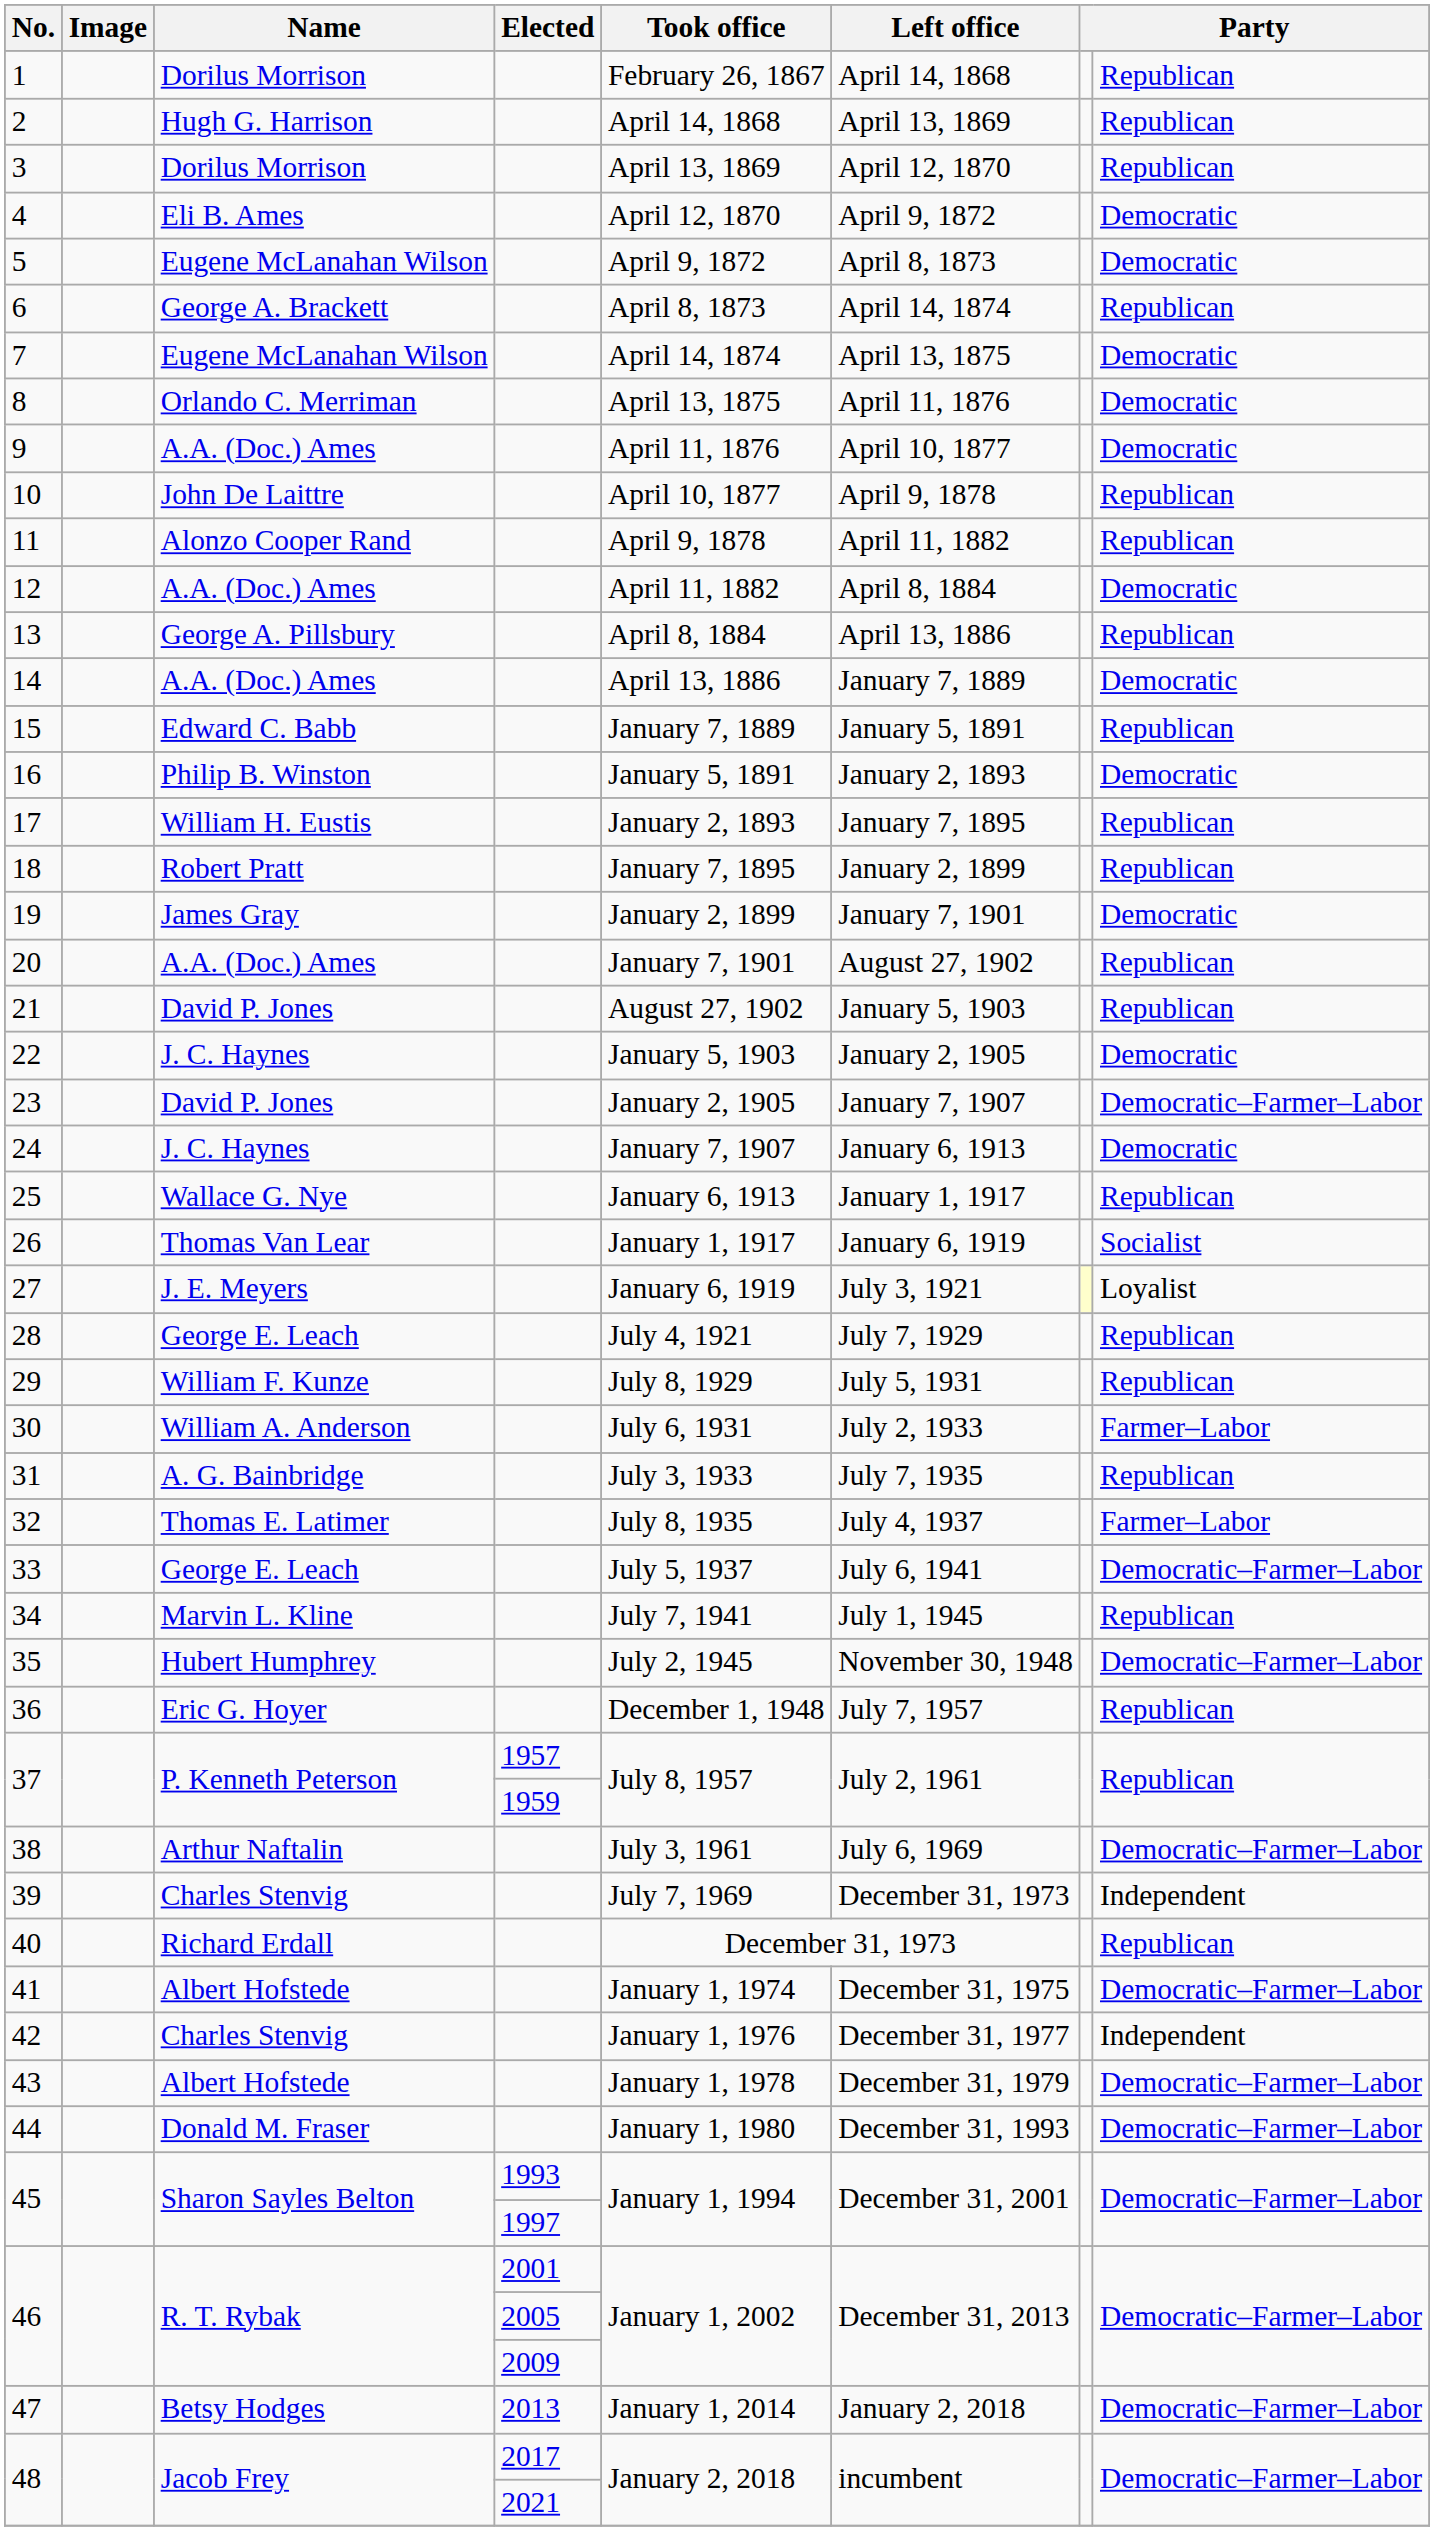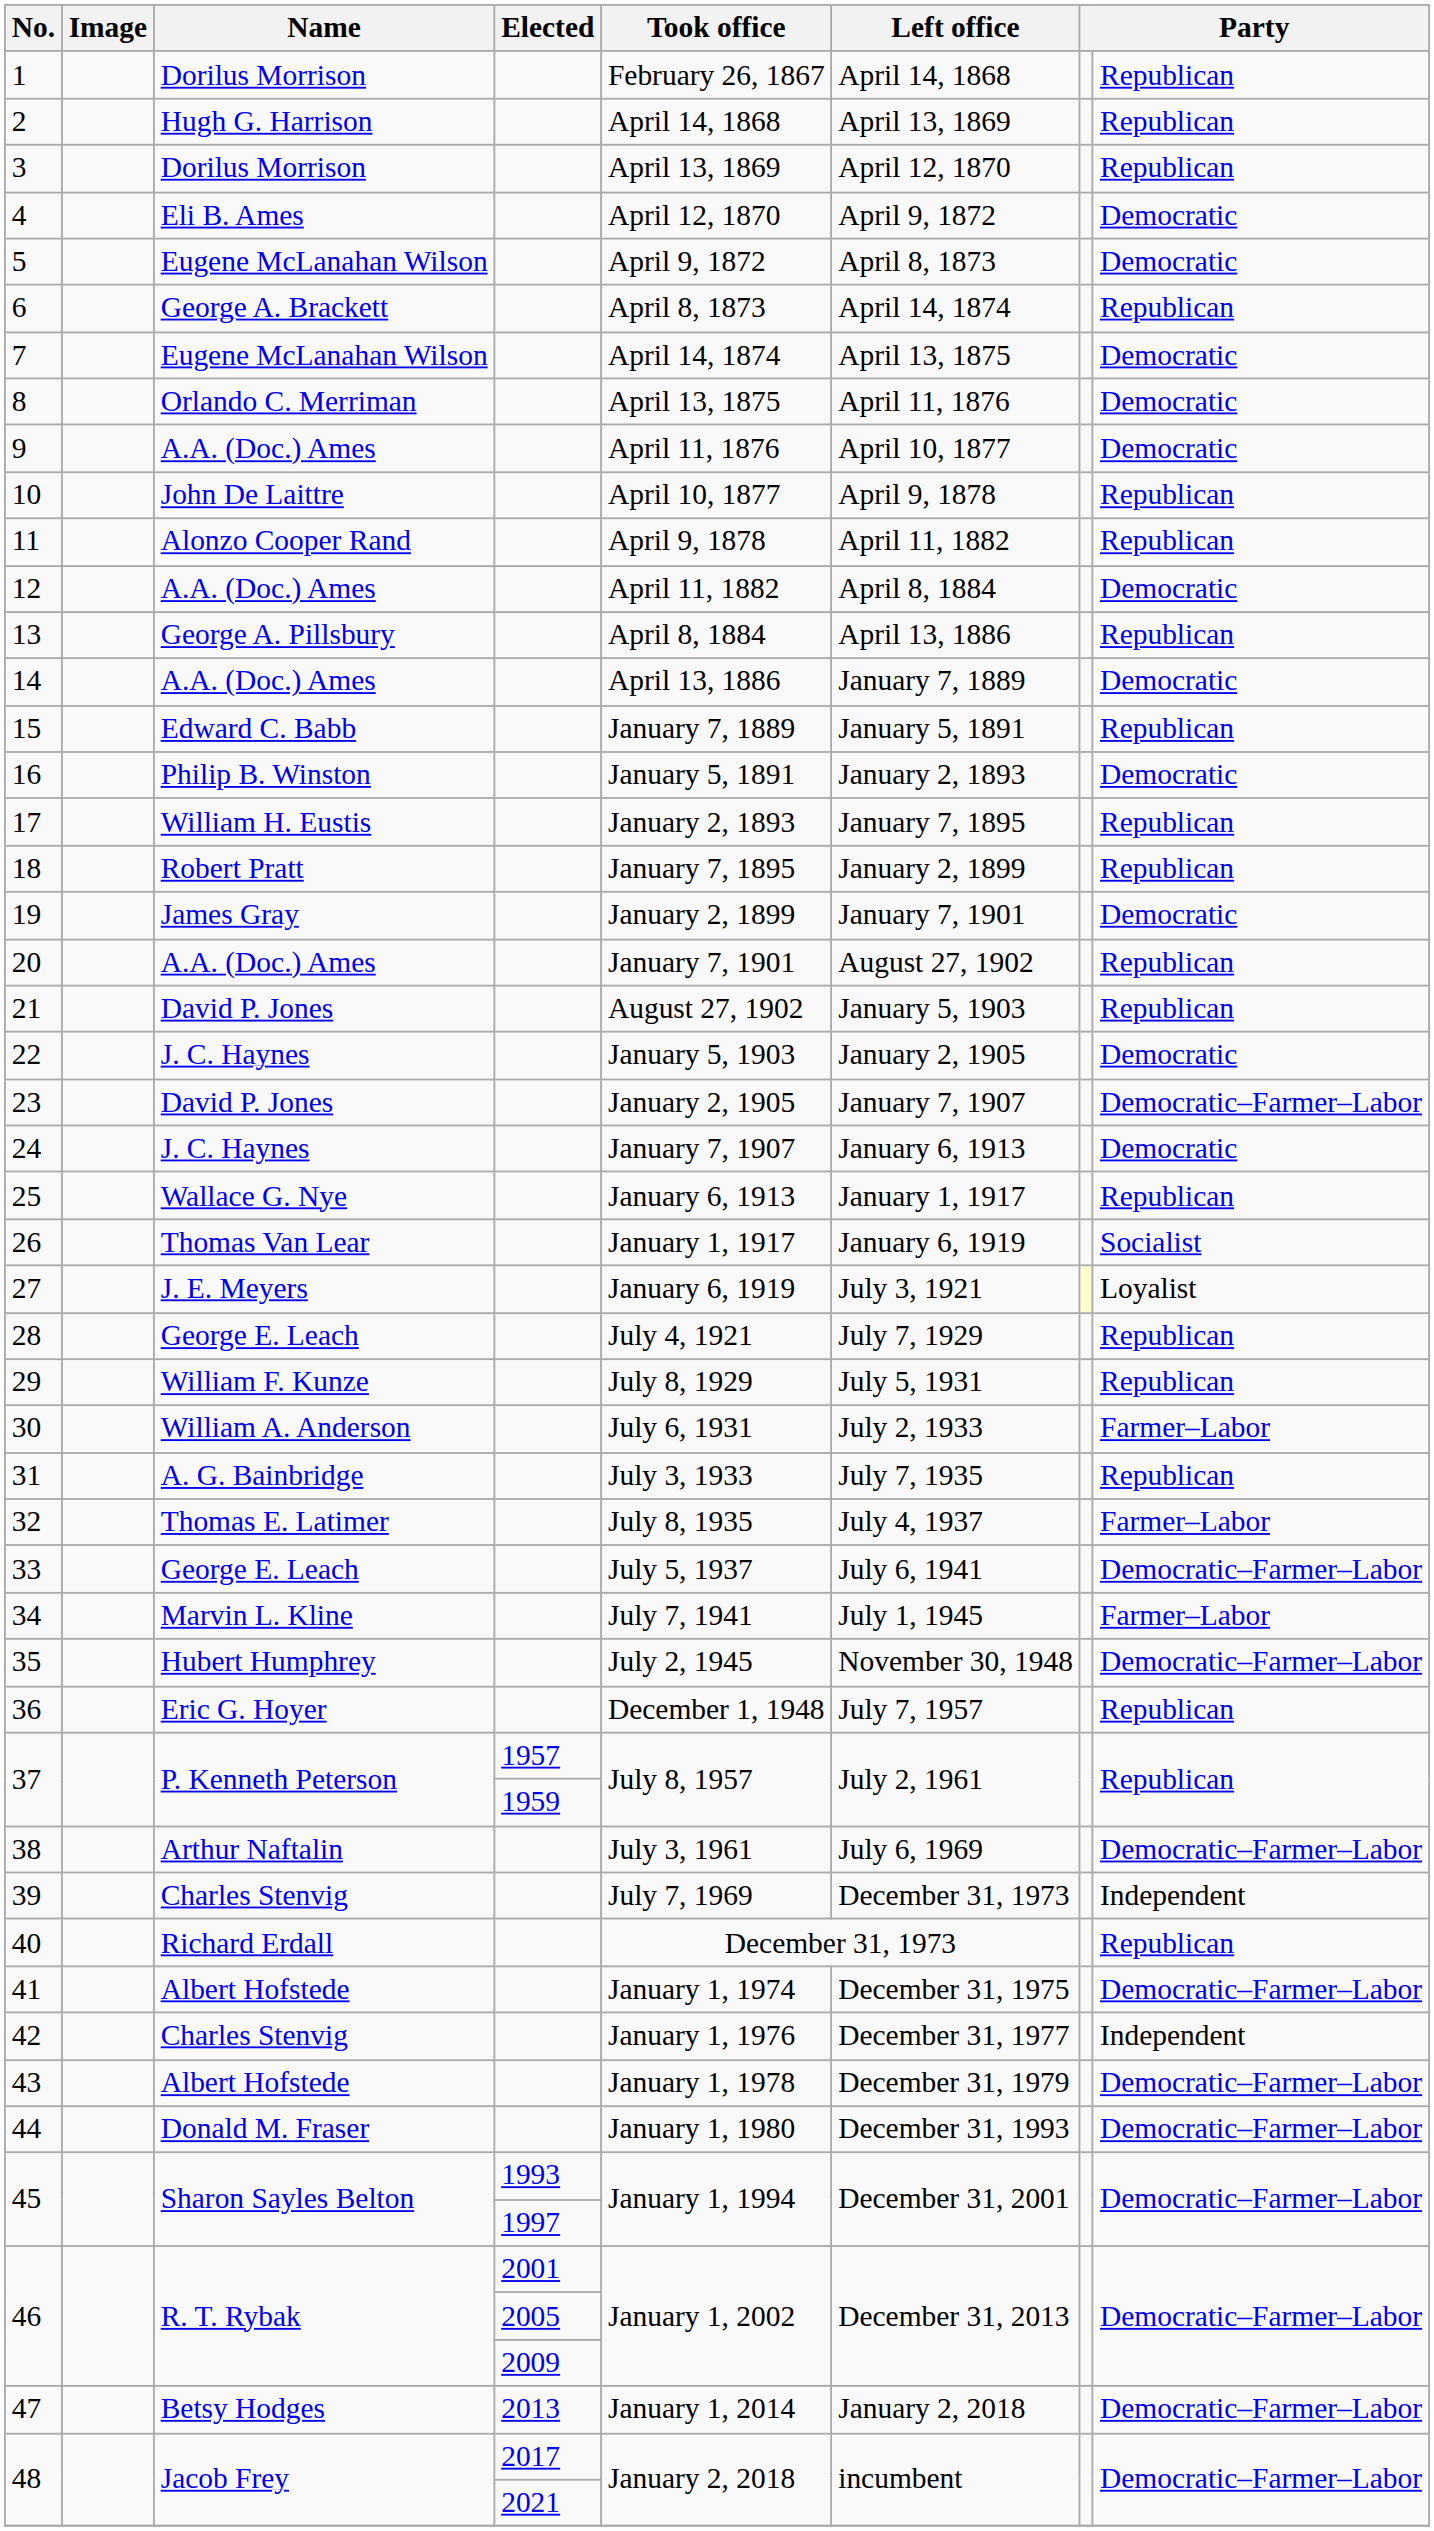(1167, 1615) Republican -> (1185, 1615) Farmer–Labor
